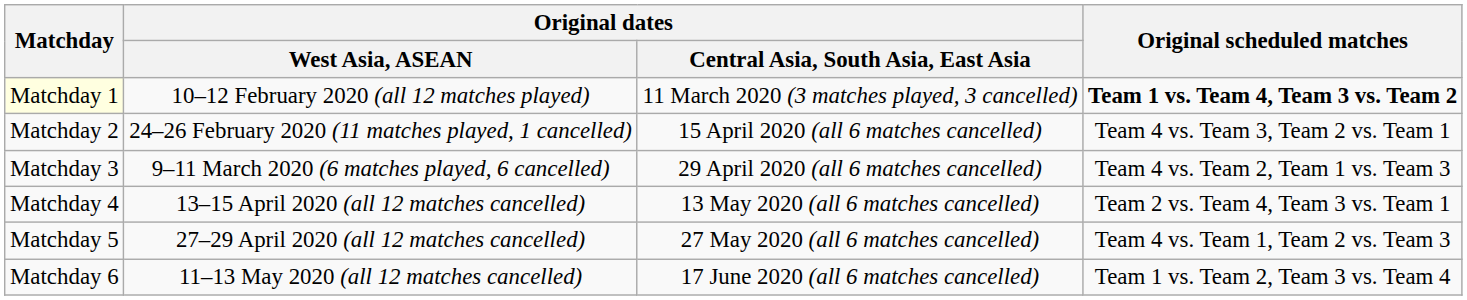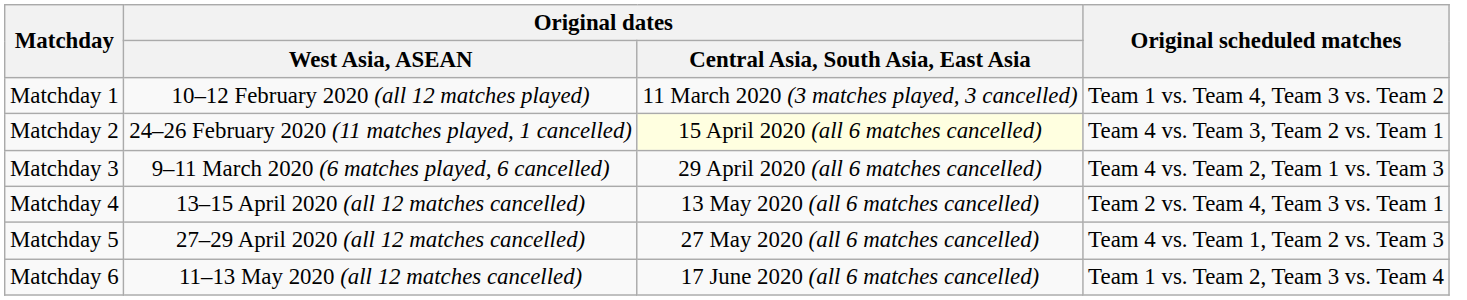(64, 95) lightyellow background -> (64, 95) no background
(1273, 95) bold -> (1266, 95) normal
(860, 131) no background -> (860, 131) lightyellow background
